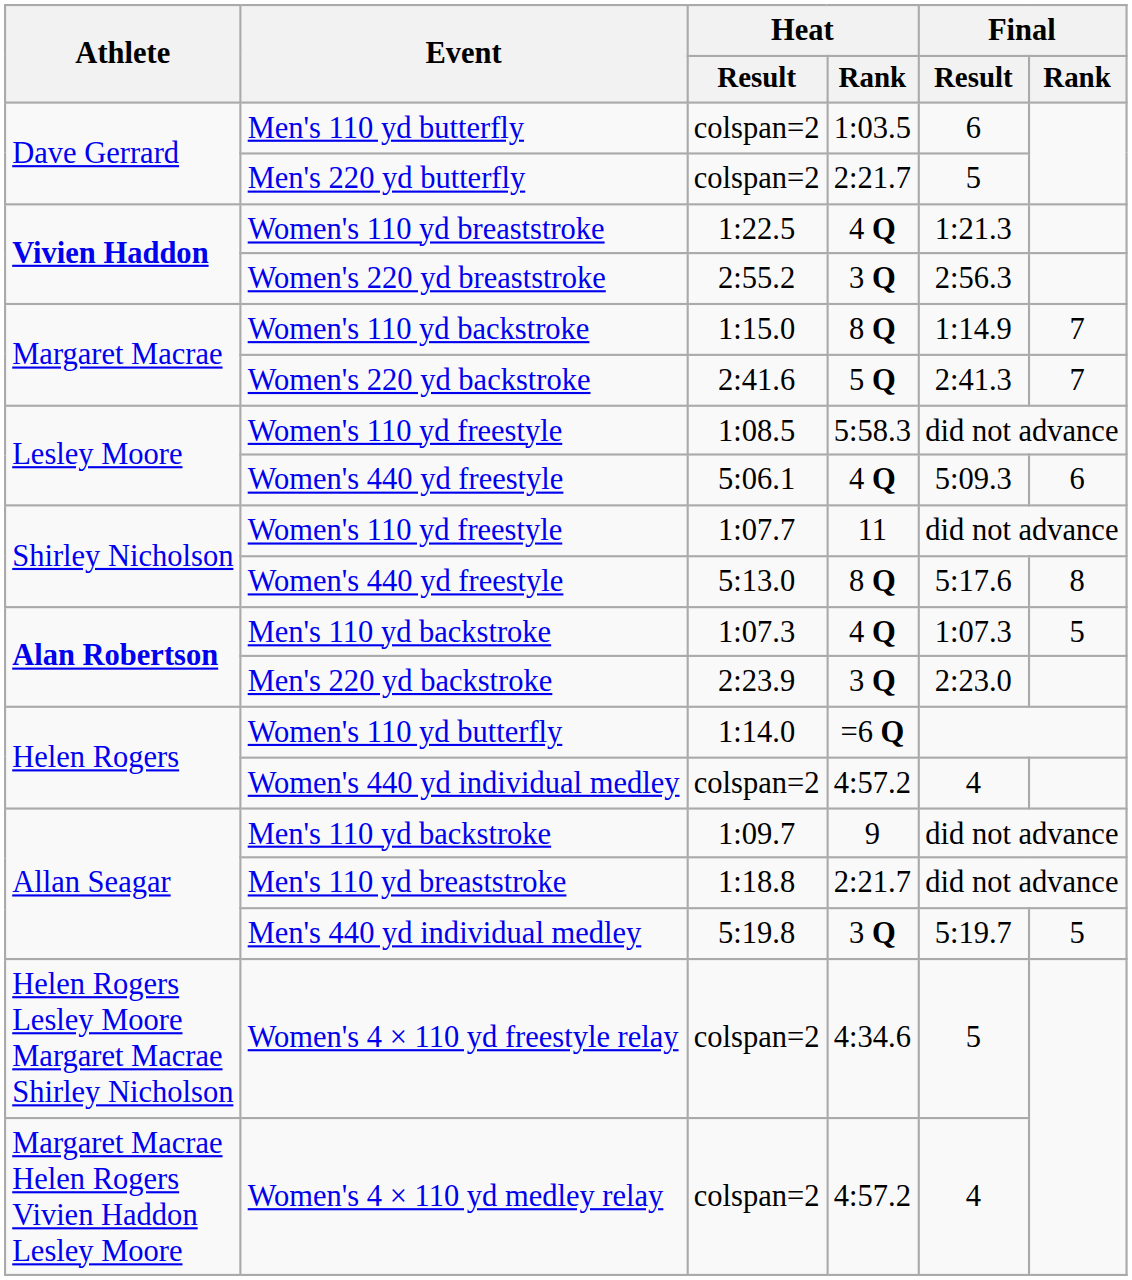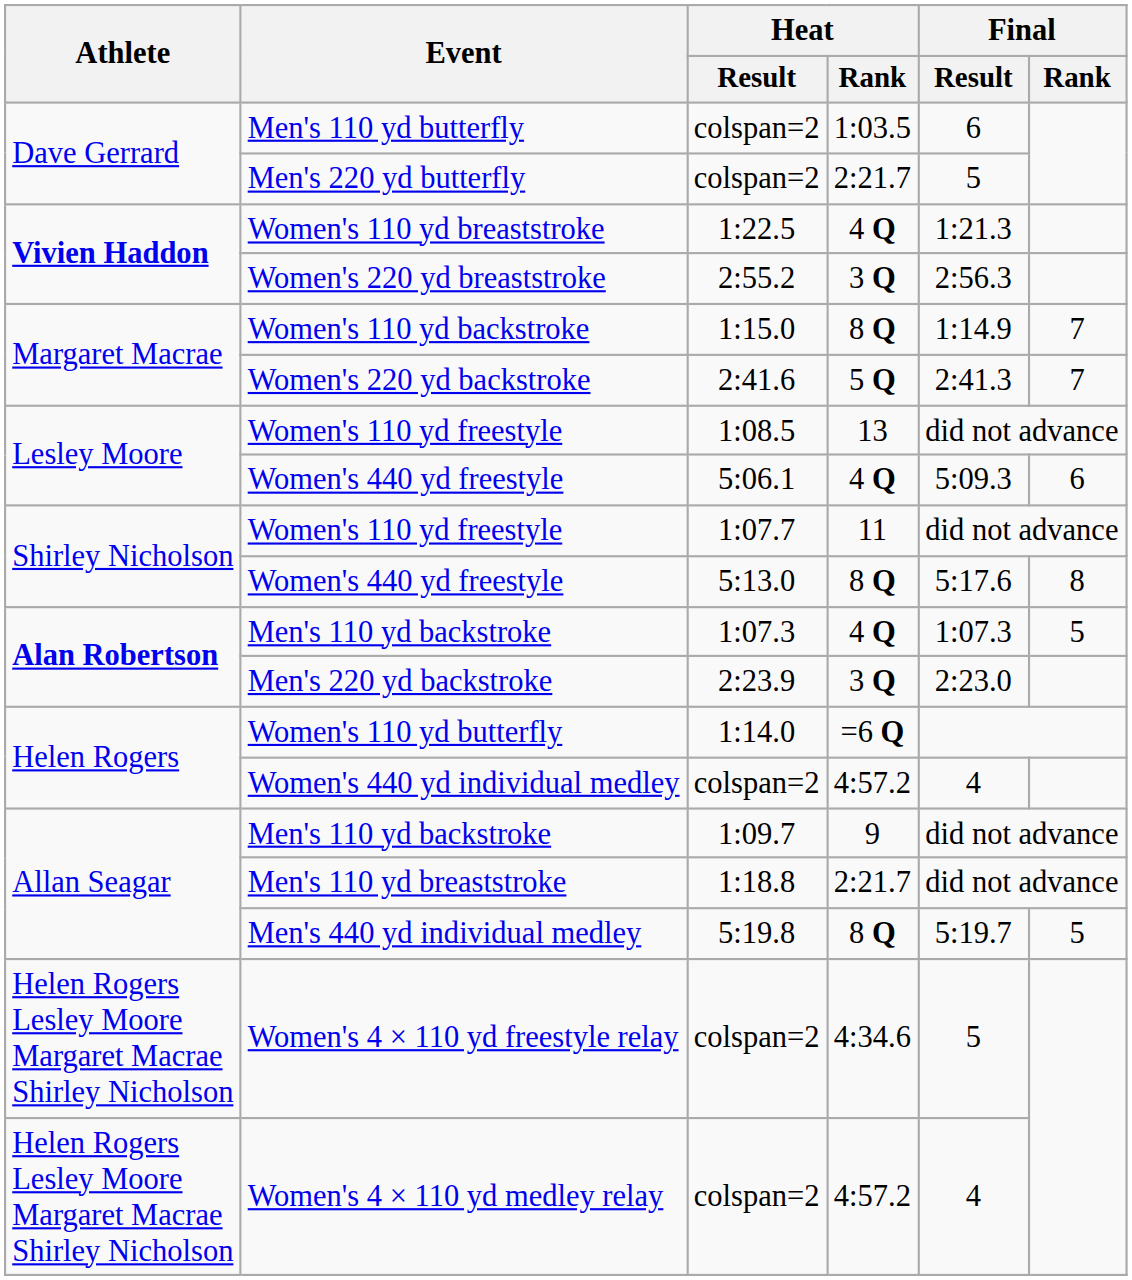(872, 430) 5:58.3 -> (872, 430) 13
(872, 933) 3 Q -> (872, 933) 8 Q
(117, 1196) Margaret Macrae Helen Rogers Vivien Haddon Lesley Moore -> (123, 1196) Helen Rogers Lesley Moore Margaret Macrae Shirley Nicholson
